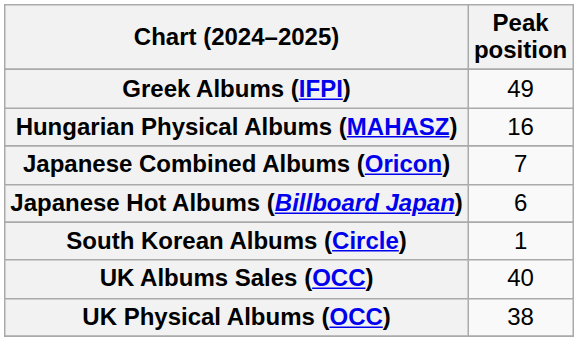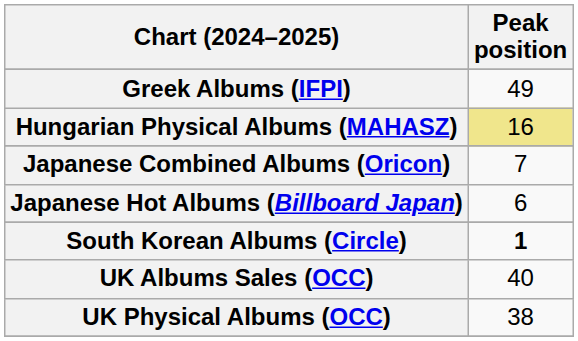(521, 126) no background -> (521, 126) khaki background
(521, 240) normal -> (521, 240) bold
